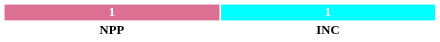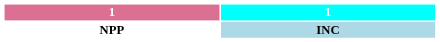(328, 29) no background -> (328, 29) lightblue background
